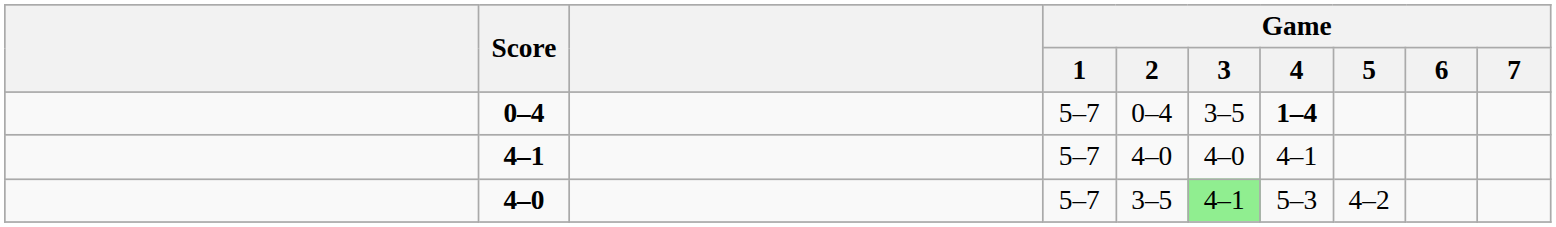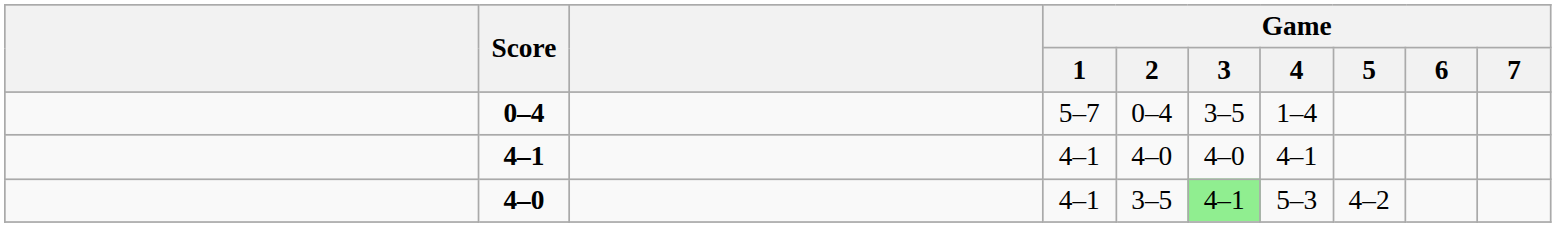(1297, 112) bold -> (1297, 112) normal
(1079, 156) 5–7 -> (1079, 156) 4–1
(1079, 199) 5–7 -> (1079, 199) 4–1
